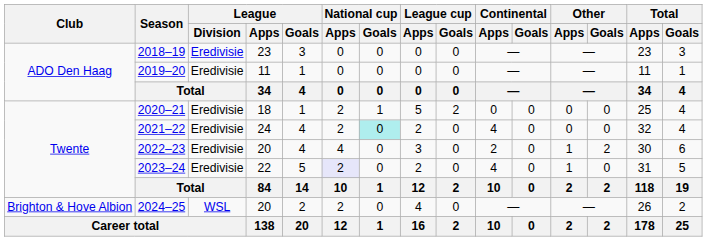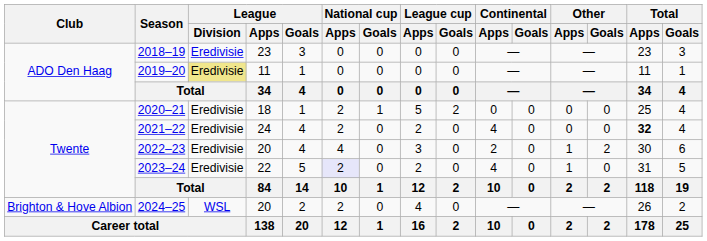(217, 71) no background -> (217, 71) khaki background
(380, 129) paleturquoise background -> (380, 129) no background
(645, 129) normal -> (645, 129) bold
